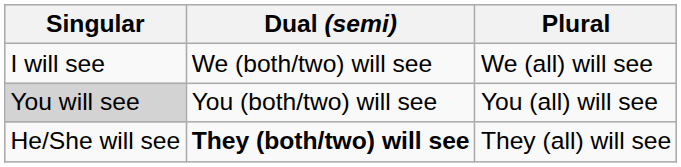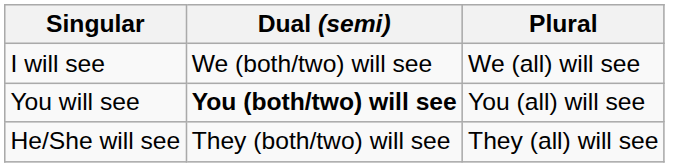(75, 102) lightgrey background -> (75, 102) no background
(314, 102) normal -> (324, 102) bold
(331, 141) bold -> (321, 141) normal
